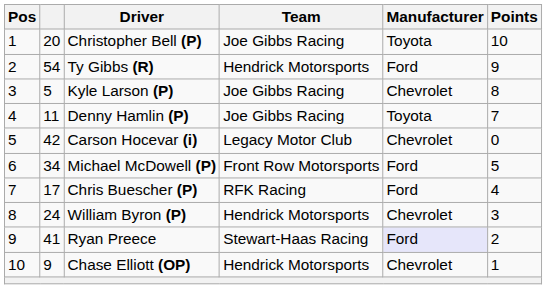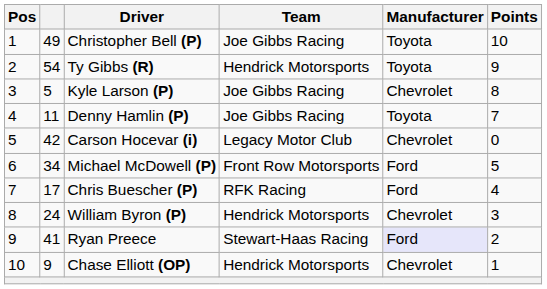(52, 41) 20 -> (52, 41) 49
(402, 66) Ford -> (409, 66) Toyota
